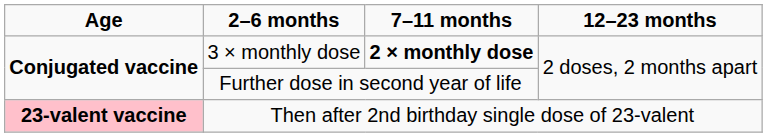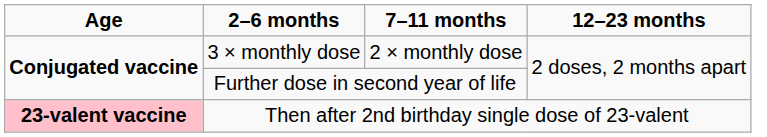(451, 52) bold -> (446, 52) normal
